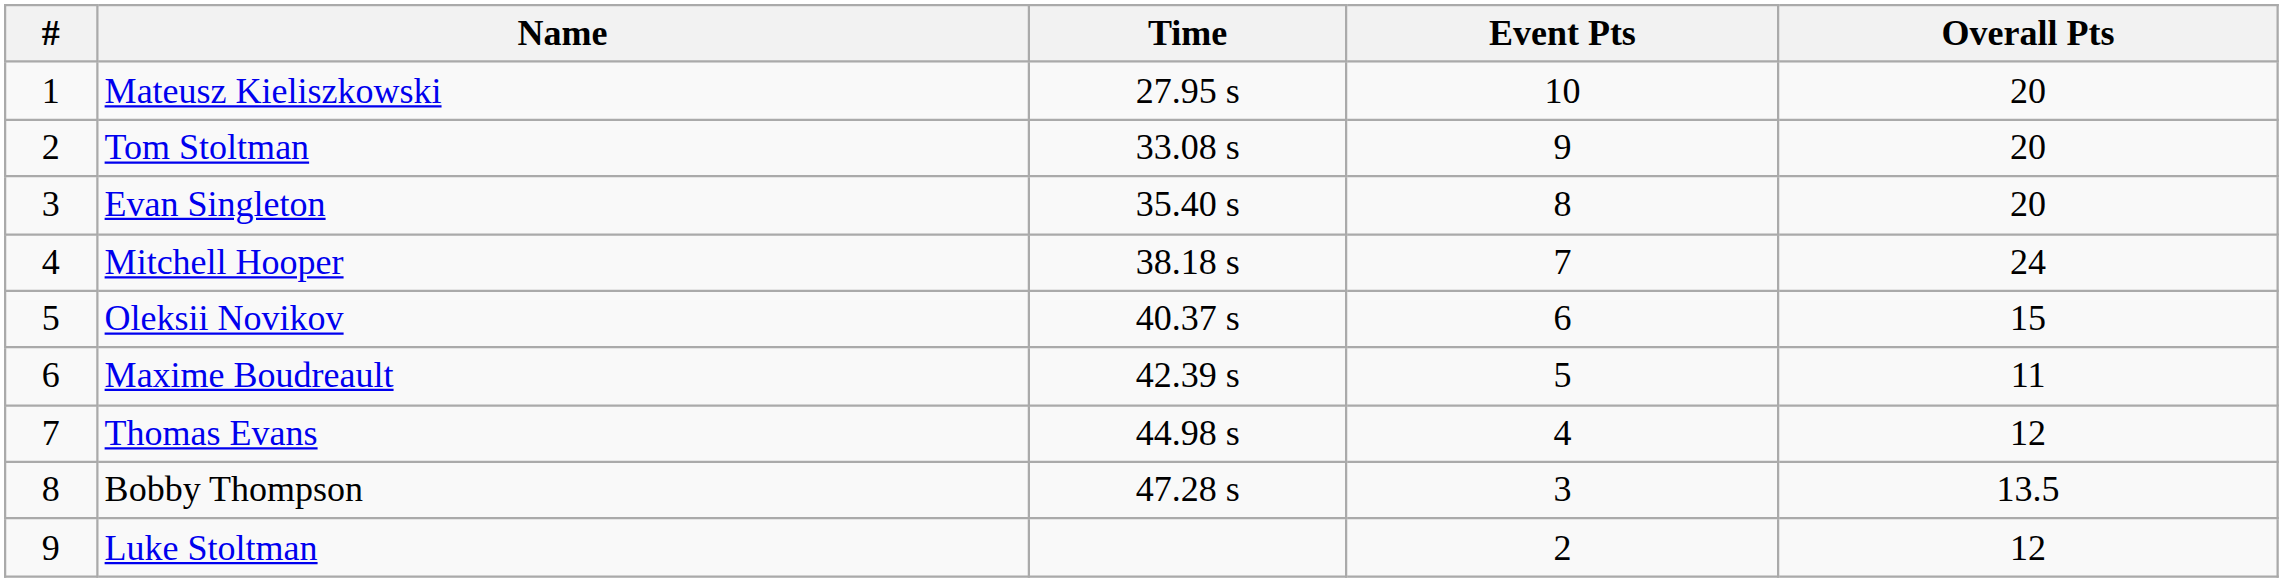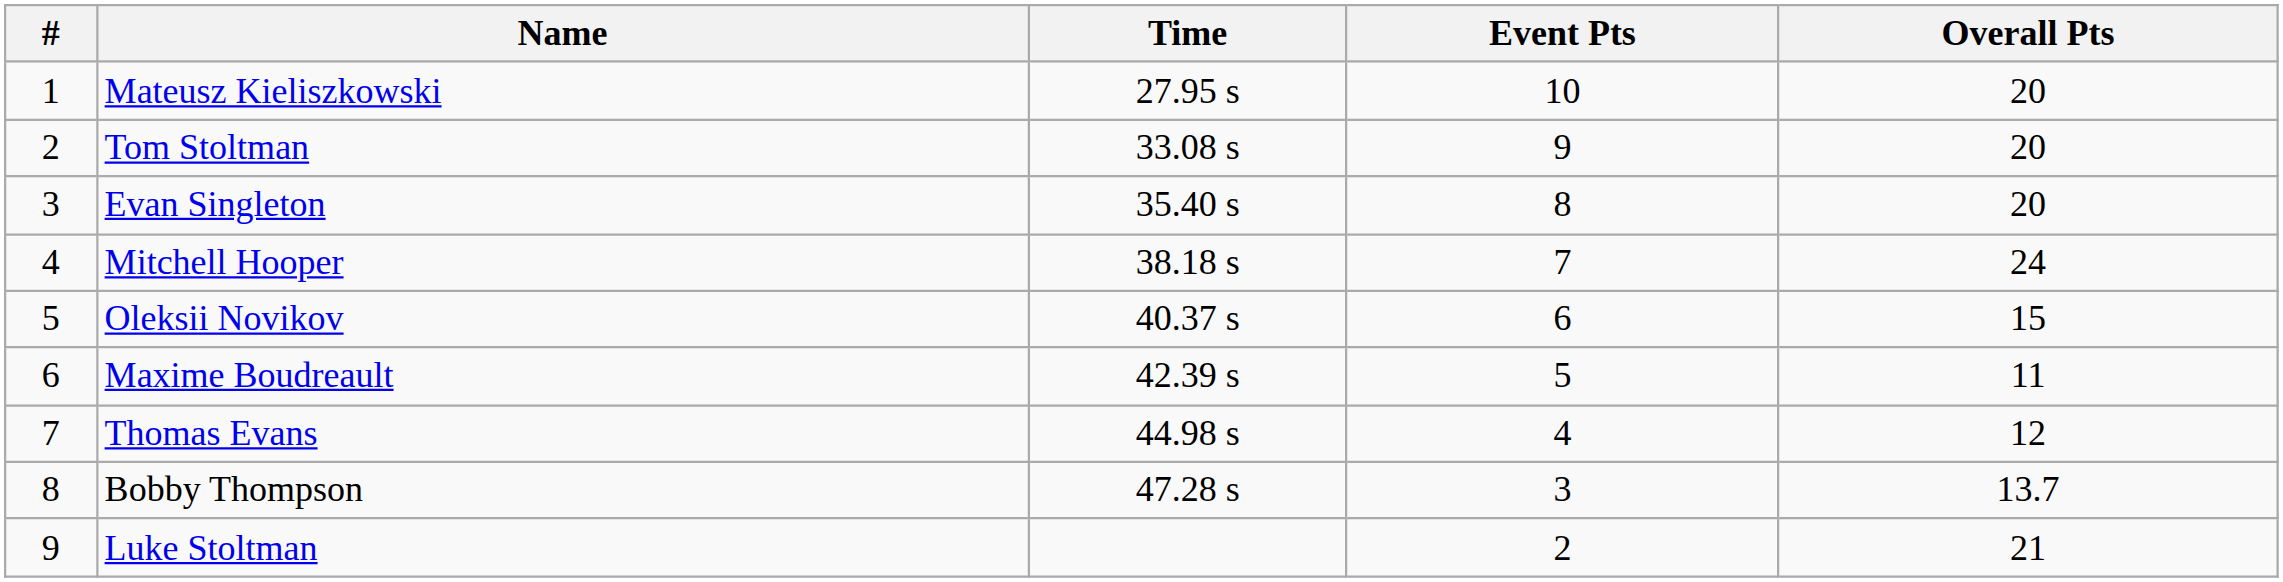(2028, 489) 13.5 -> (2028, 489) 13.7
(2028, 546) 12 -> (2028, 546) 21
